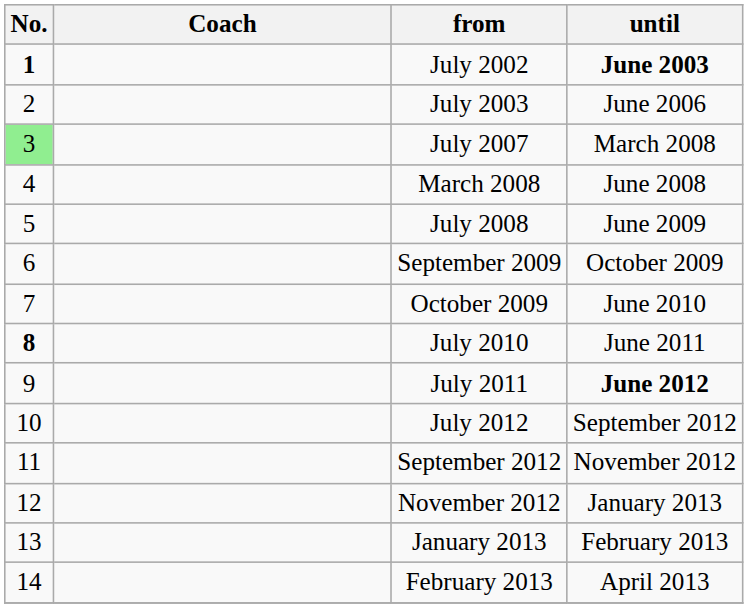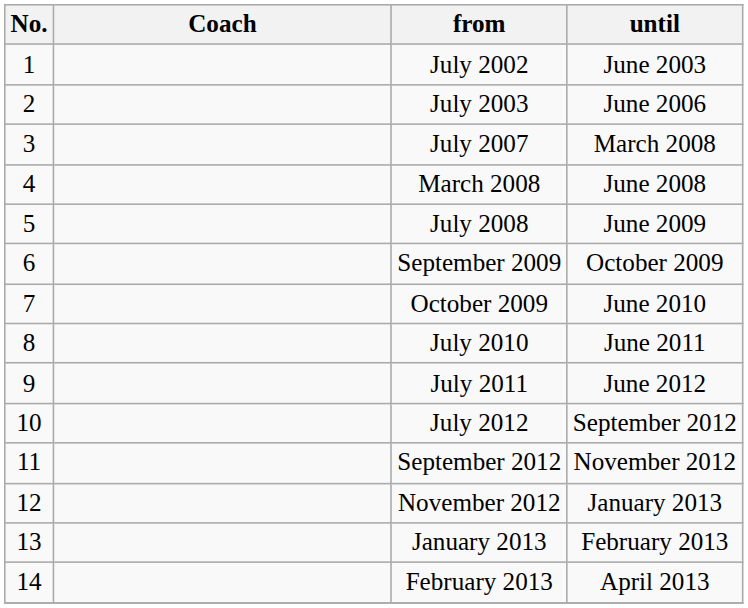(29, 64) bold -> (29, 64) normal
(655, 64) bold -> (655, 64) normal
(29, 143) lightgreen background -> (29, 143) no background
(29, 343) bold -> (29, 343) normal
(655, 382) bold -> (655, 382) normal
